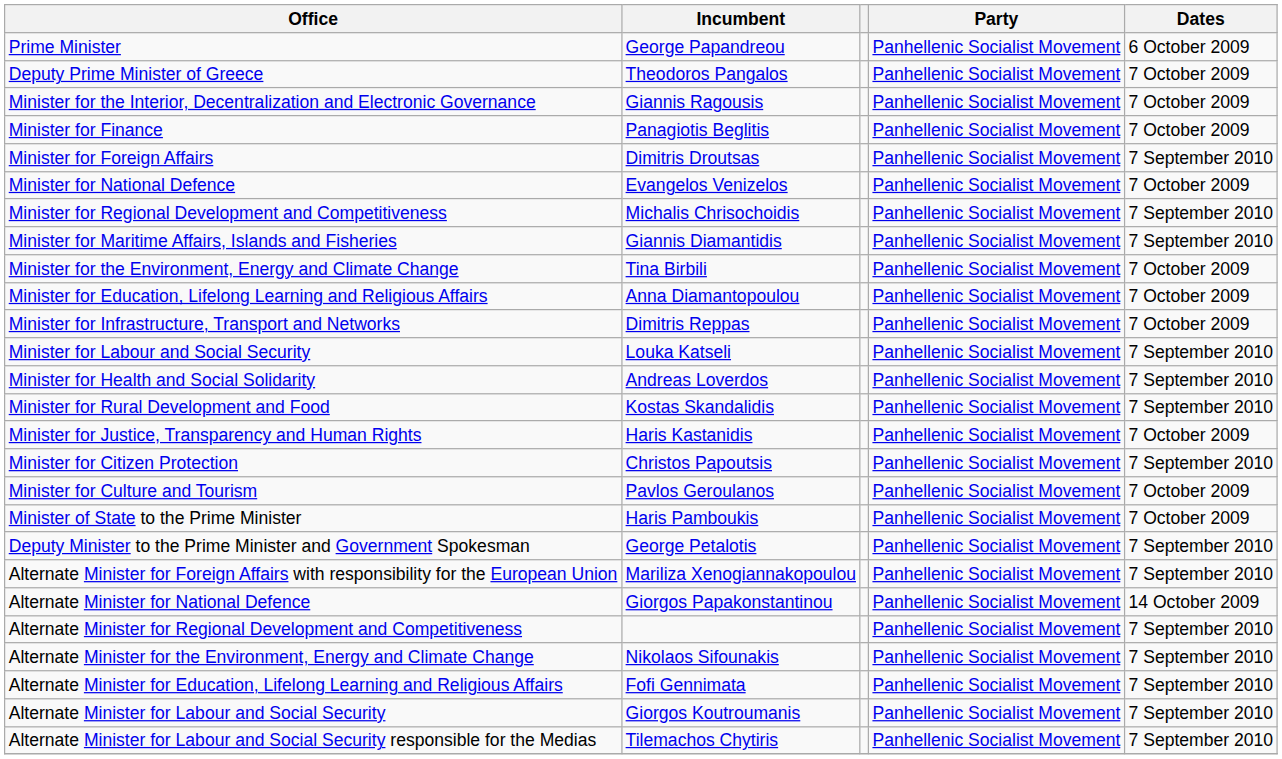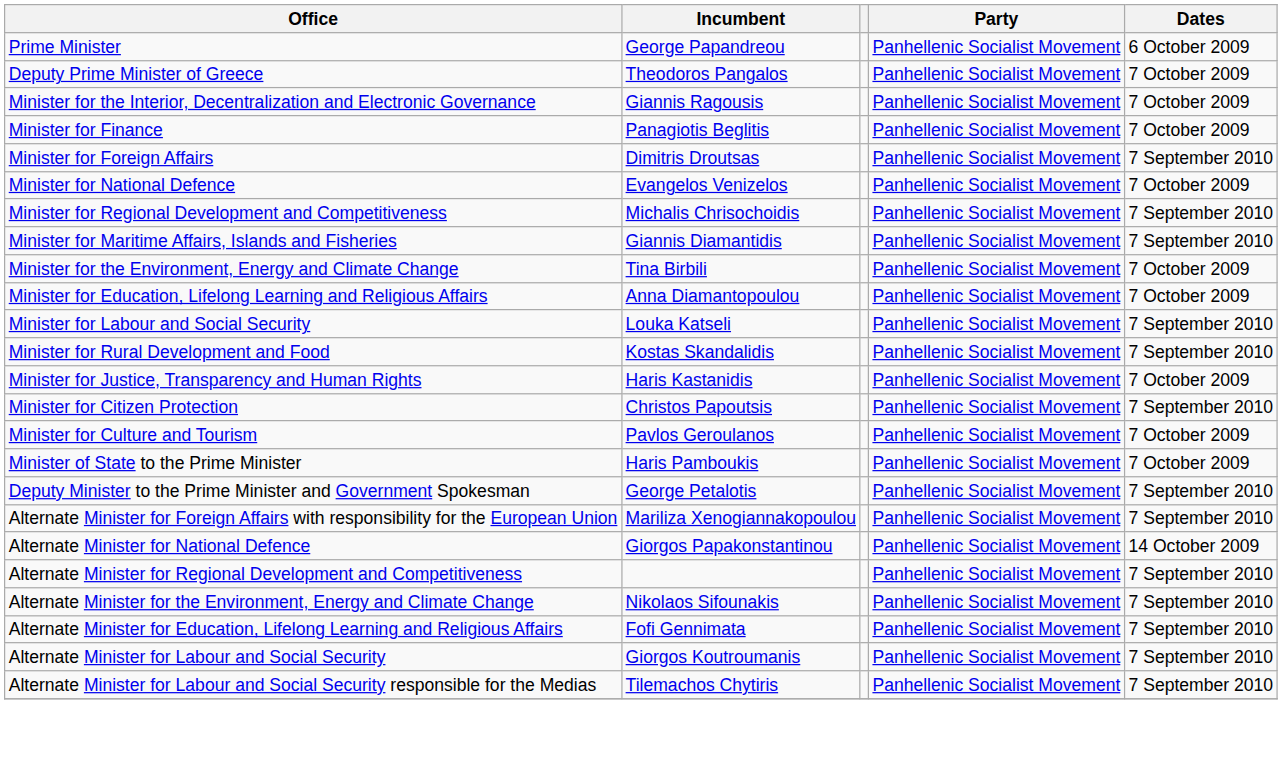- row: (204, 324)
- row: (162, 380)
